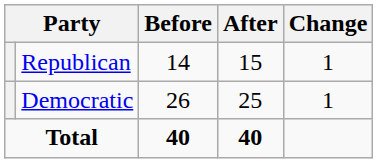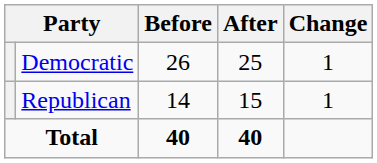rows swapped: (77, 99) <-> (76, 61)
